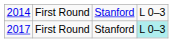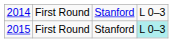(19, 29) 2017 -> (19, 29) 2015
